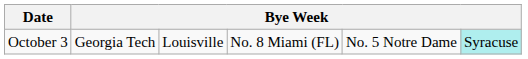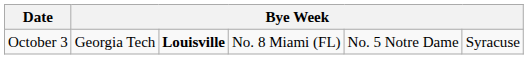(193, 41) normal -> (194, 41) bold
(491, 41) paleturquoise background -> (493, 41) no background
